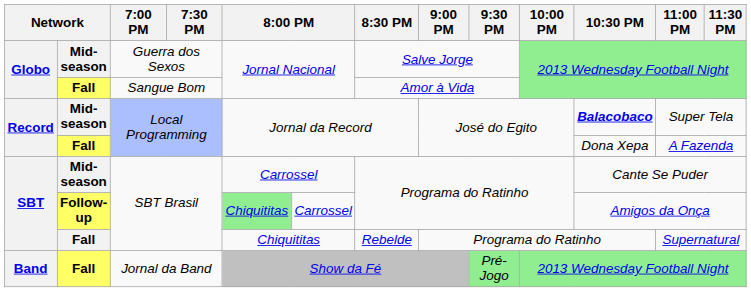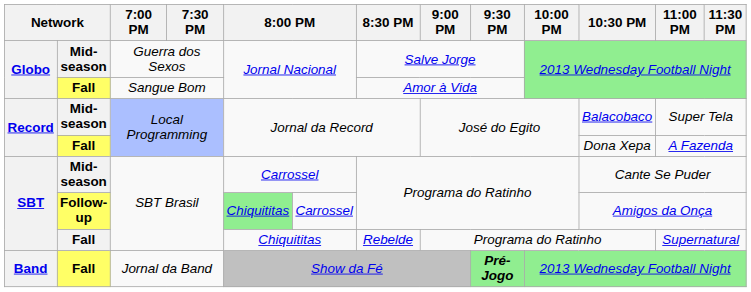(615, 116) bold -> (617, 116) normal
(494, 268) normal -> (497, 268) bold
